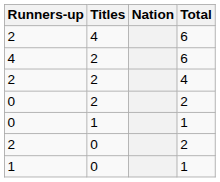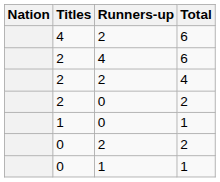columns swapped: (153, 15) <-> (46, 15)
